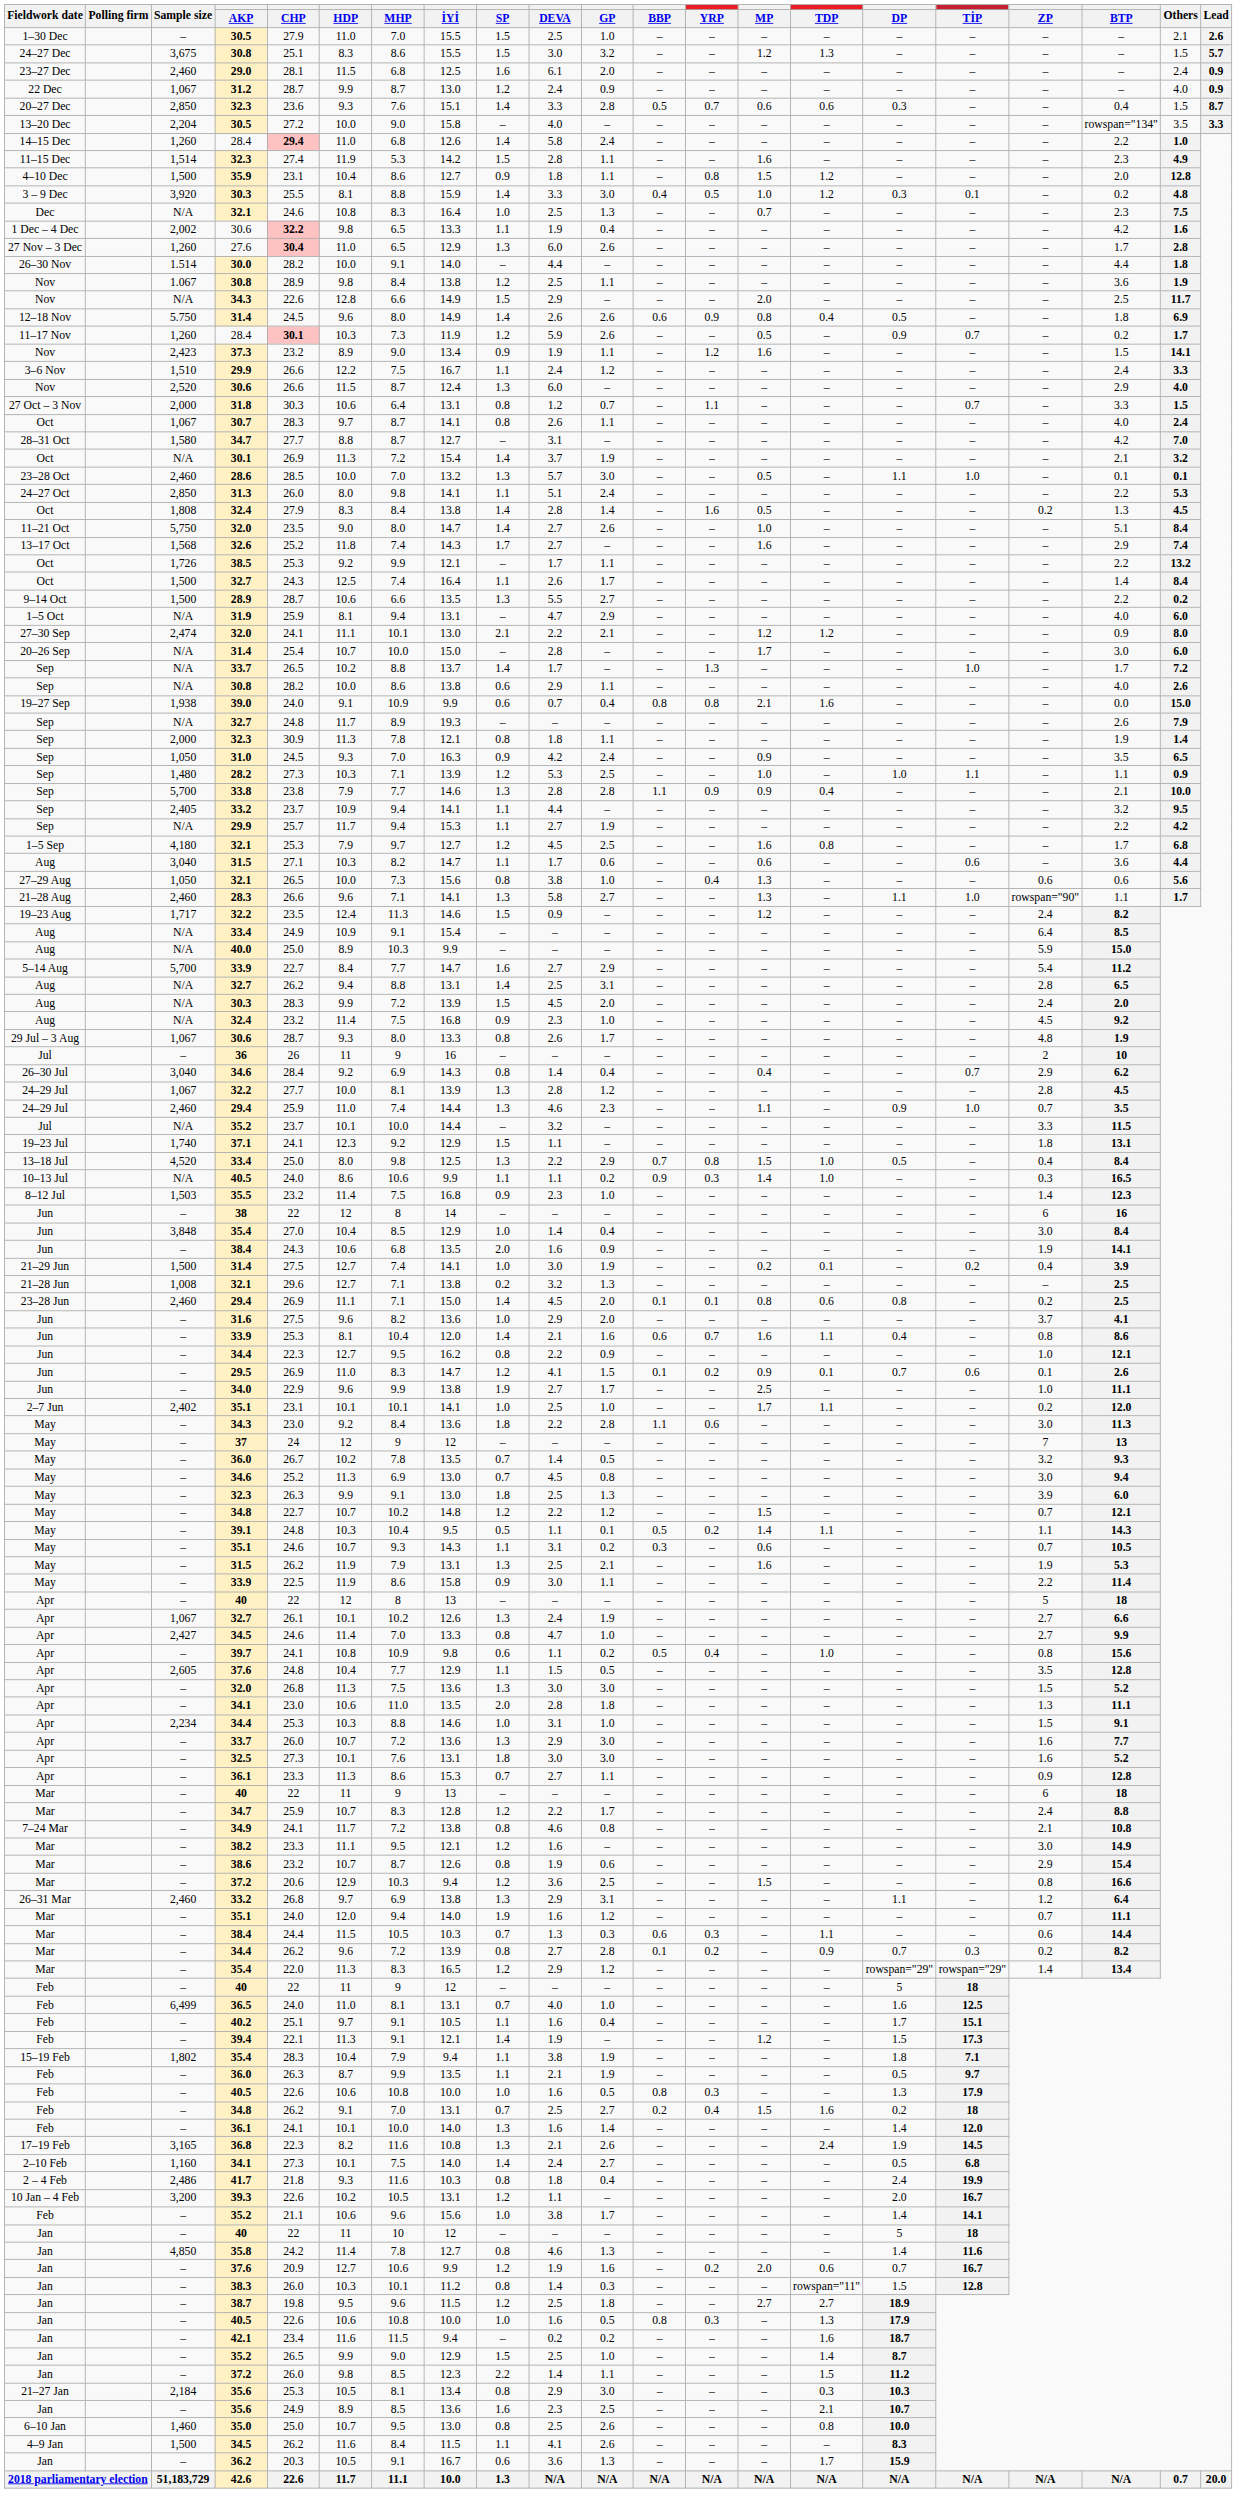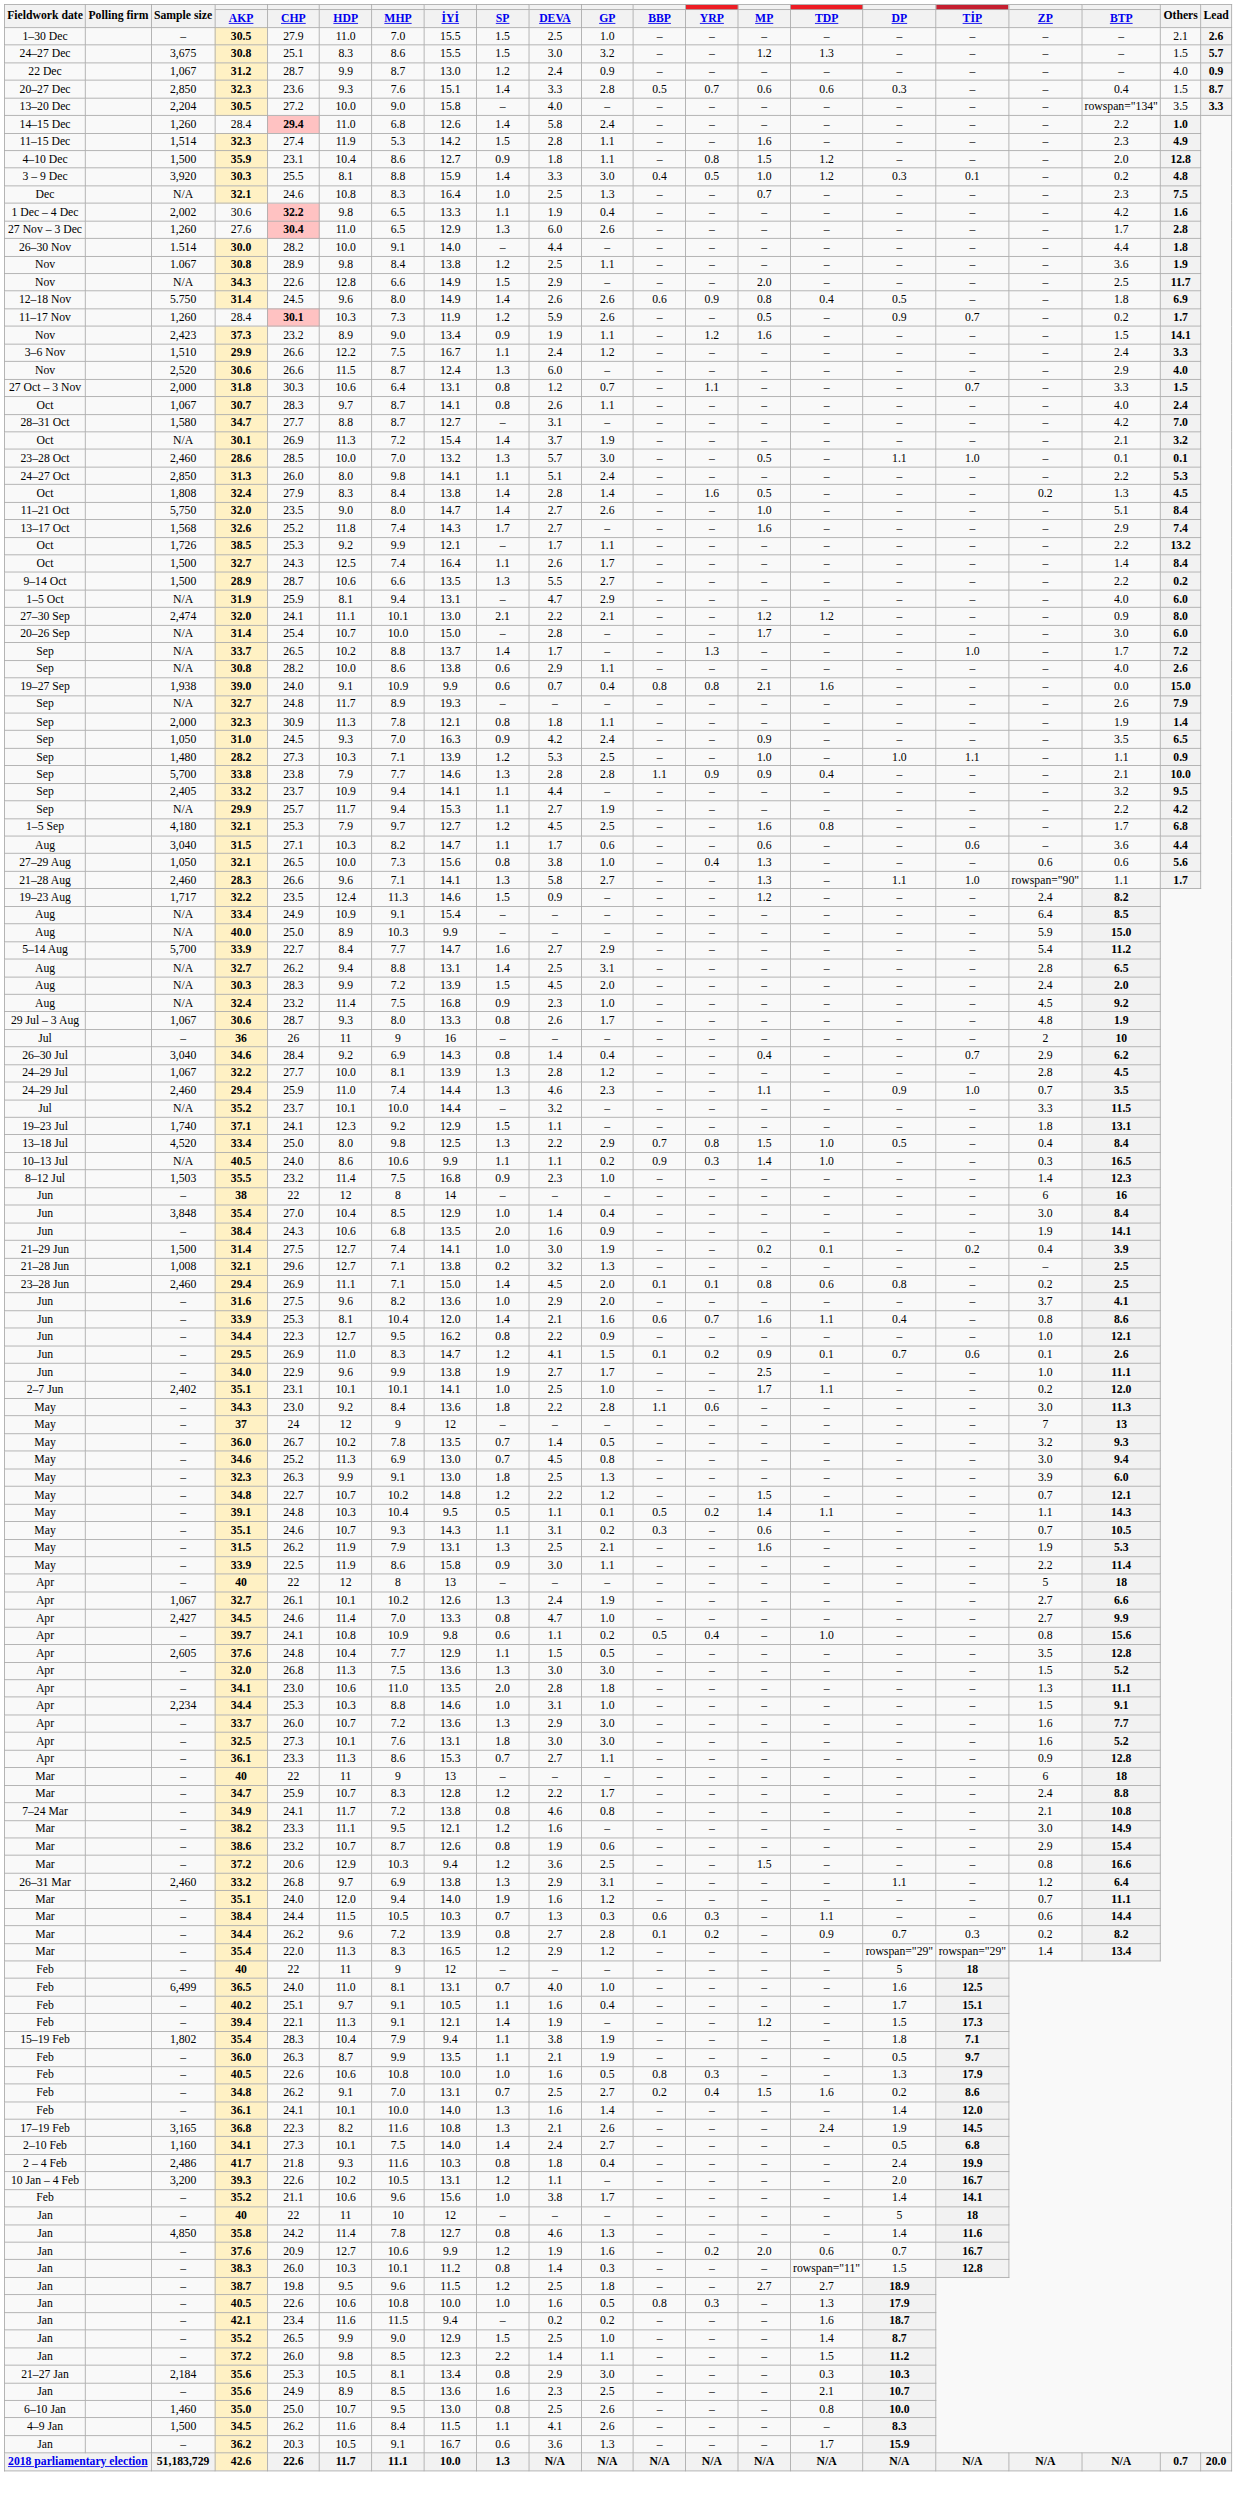- row: (45, 71)
(972, 2109) 18 -> (972, 2092) 8.6
